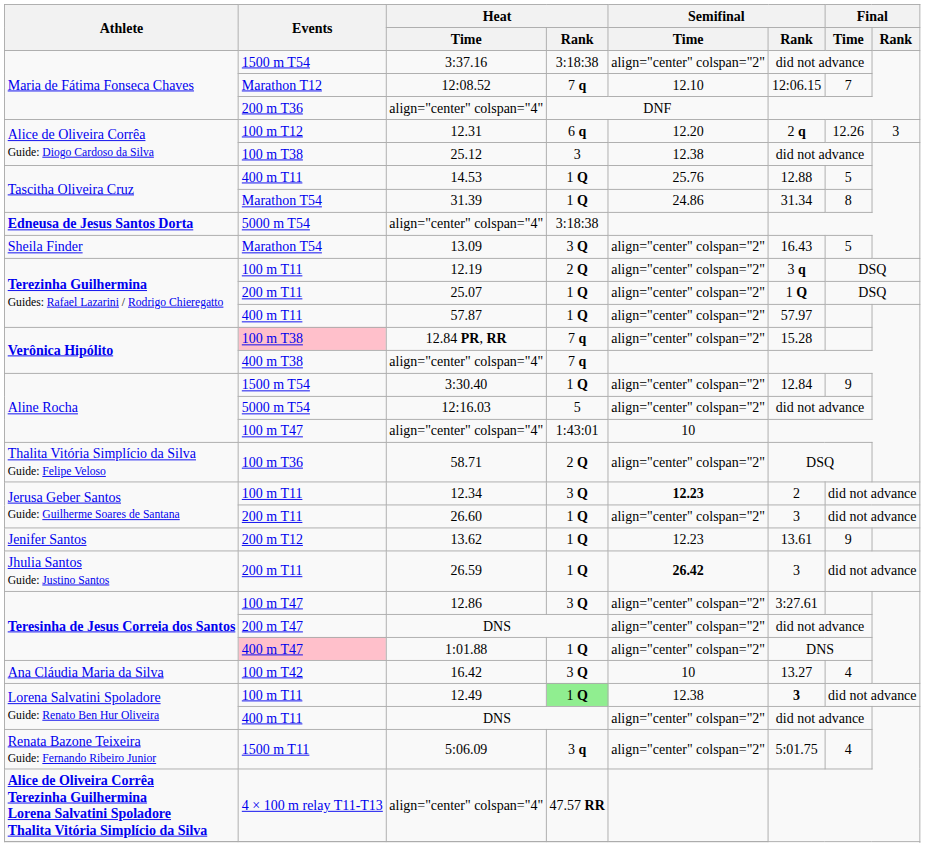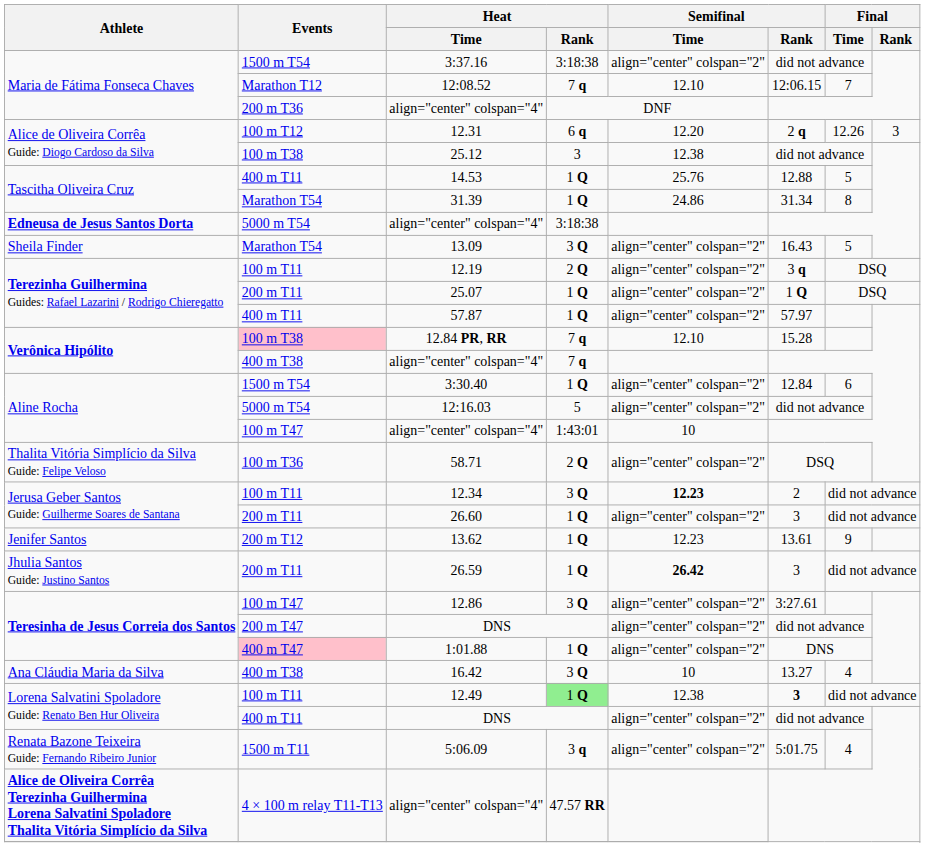(688, 339) align="center" colspan="2" -> (688, 339) 12.10
(848, 385) 9 -> (848, 385) 6
(272, 671) 100 m T42 -> (272, 671) 400 m T38
